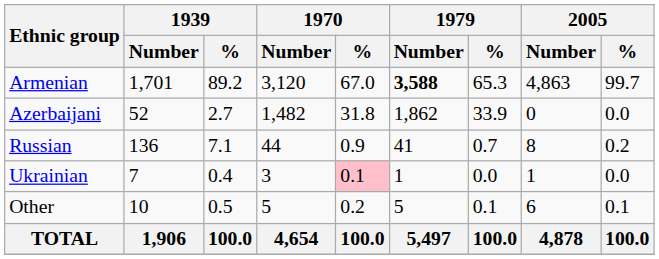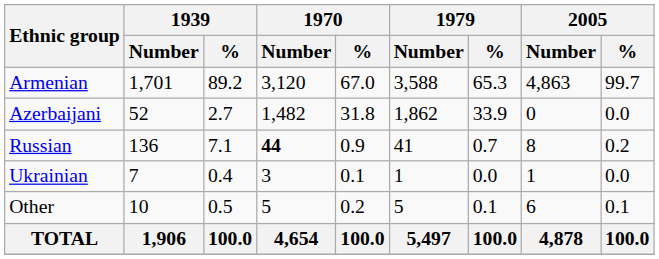(416, 82) bold -> (416, 82) normal
(271, 144) normal -> (271, 144) bold
(353, 176) pink background -> (353, 176) no background
